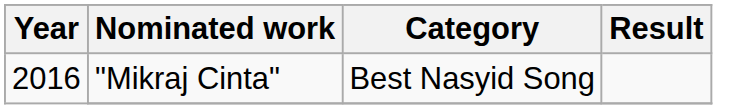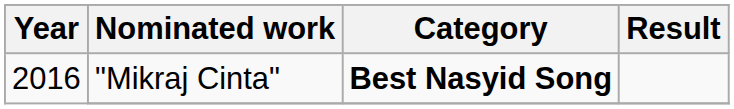(472, 77) normal -> (481, 77) bold
